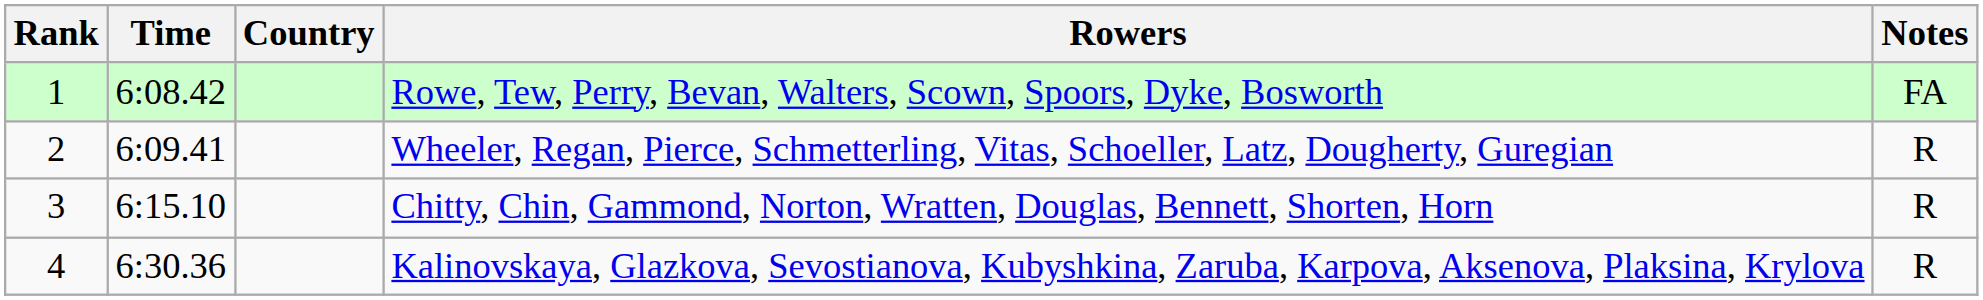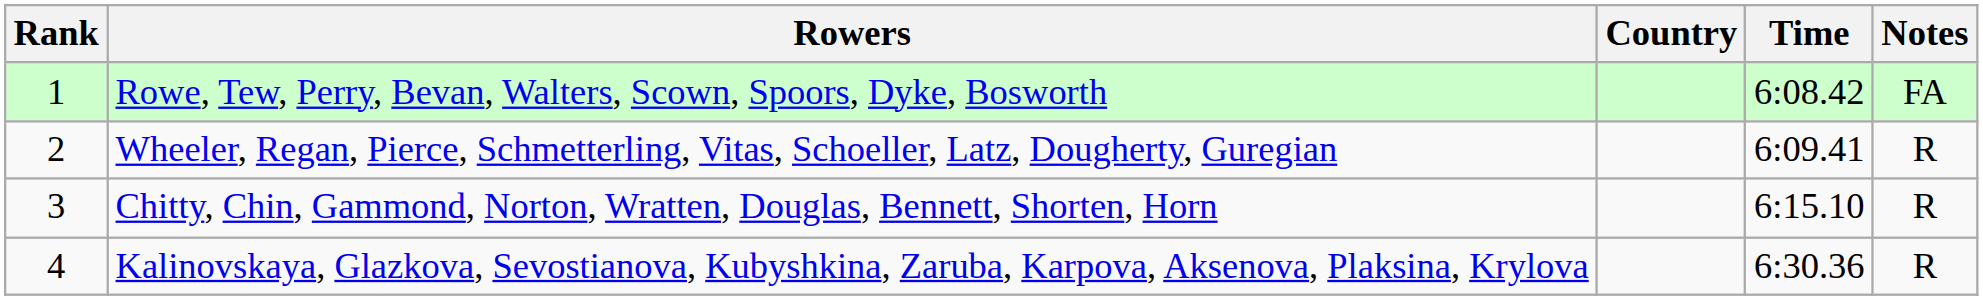columns swapped: (1128, 33) <-> (171, 33)
